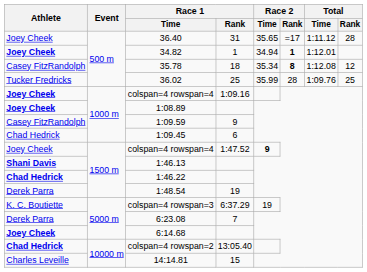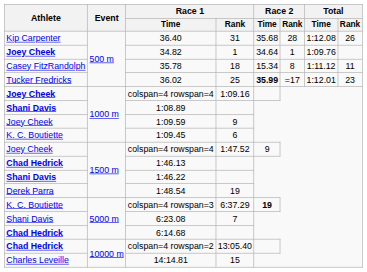(30, 39) Joey Cheek -> (33, 39) Kip Carpenter
(267, 39) 35.65 -> (267, 39) 35.68
(292, 39) =17 -> (292, 39) 28
(321, 39) 1:11.12 -> (321, 39) 1:12.08
(350, 39) 28 -> (350, 39) 26
(267, 52) 34.94 -> (267, 52) 34.64
(292, 52) bold -> (292, 52) normal
(321, 52) 1:12.01 -> (321, 52) 1:09.76
(267, 66) 35.34 -> (267, 66) 15.34
(292, 66) bold -> (292, 66) normal
(321, 66) 1:12.08 -> (321, 66) 1:11.12
(350, 66) 12 -> (350, 66) 11
(267, 80) normal -> (267, 80) bold
(292, 80) 28 -> (292, 80) =17
(321, 80) 1:09.76 -> (321, 80) 1:12.01
(350, 80) 25 -> (350, 80) 23
(31, 108) Joey Cheek -> (31, 108) Shani Davis
(46, 122) Casey FitzRandolph -> (30, 122) Joey Cheek
(33, 136) Chad Hedrick -> (35, 136) K. C. Boutiette
(267, 150) bold -> (267, 150) normal
(31, 164) Shani Davis -> (35, 164) Chad Hedrick
(35, 177) Chad Hedrick -> (31, 177) Shani Davis
(267, 205) normal -> (267, 205) bold
(30, 219) Derek Parra -> (30, 219) Shani Davis
(31, 233) Joey Cheek -> (35, 233) Chad Hedrick
